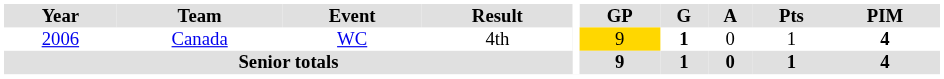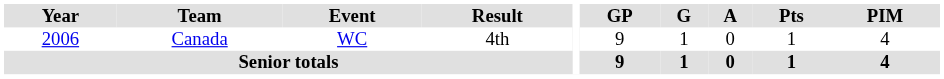(620, 39) gold background -> (620, 39) no background
(684, 39) bold -> (684, 39) normal
(885, 39) bold -> (885, 39) normal
